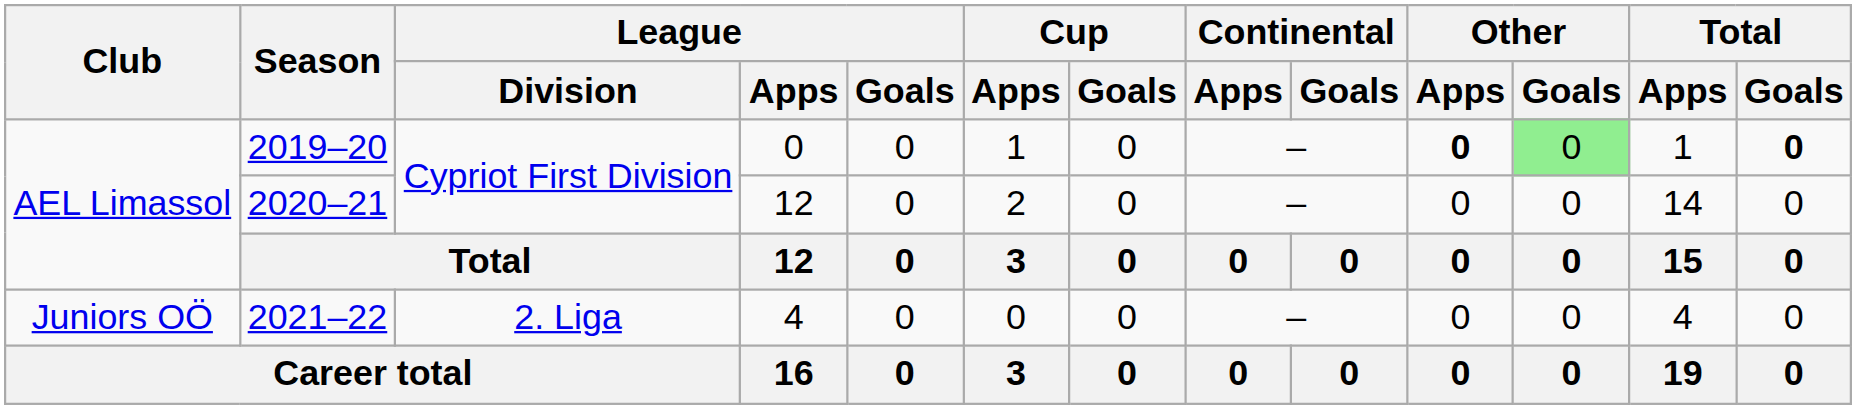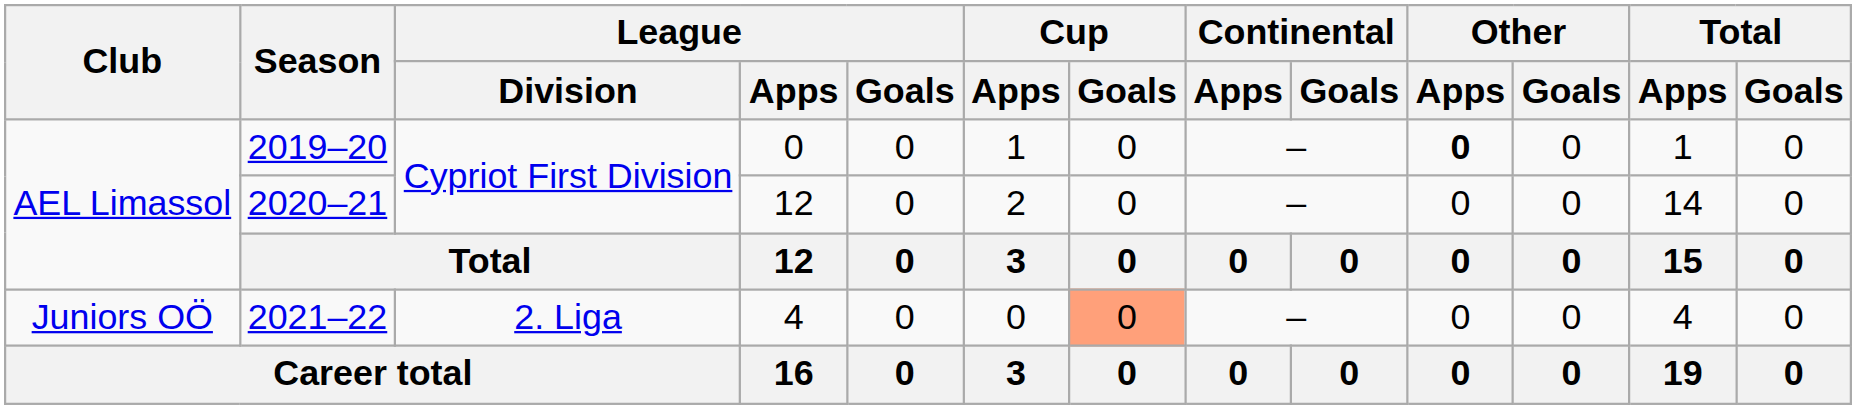(1572, 146) lightgreen background -> (1572, 146) no background
(1794, 146) bold -> (1794, 146) normal
(1127, 317) no background -> (1127, 317) lightsalmon background
